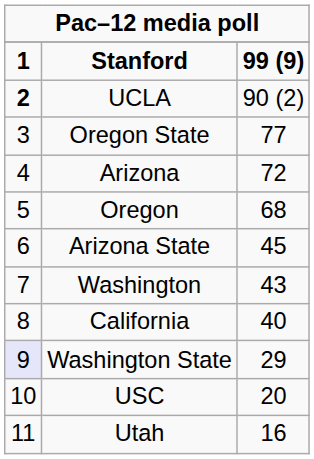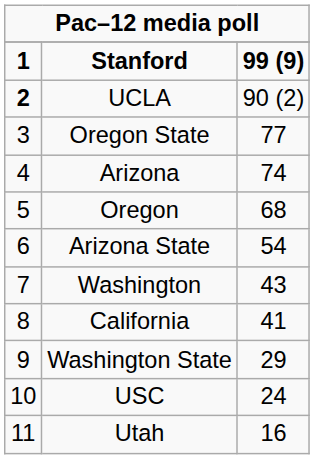(274, 172) 72 -> (274, 172) 74
(274, 247) 45 -> (274, 247) 54
(274, 322) 40 -> (274, 322) 41
(23, 359) lavender background -> (23, 359) no background
(274, 396) 20 -> (274, 396) 24
